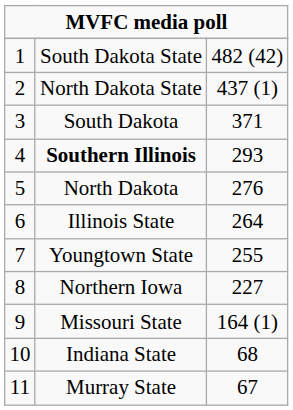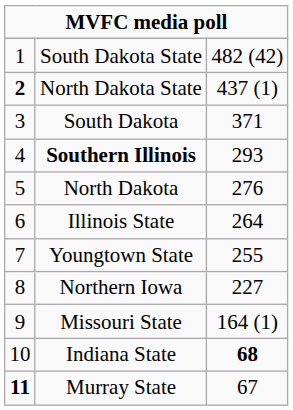(20, 88) normal -> (20, 88) bold
(247, 354) normal -> (247, 354) bold
(20, 387) normal -> (20, 387) bold
